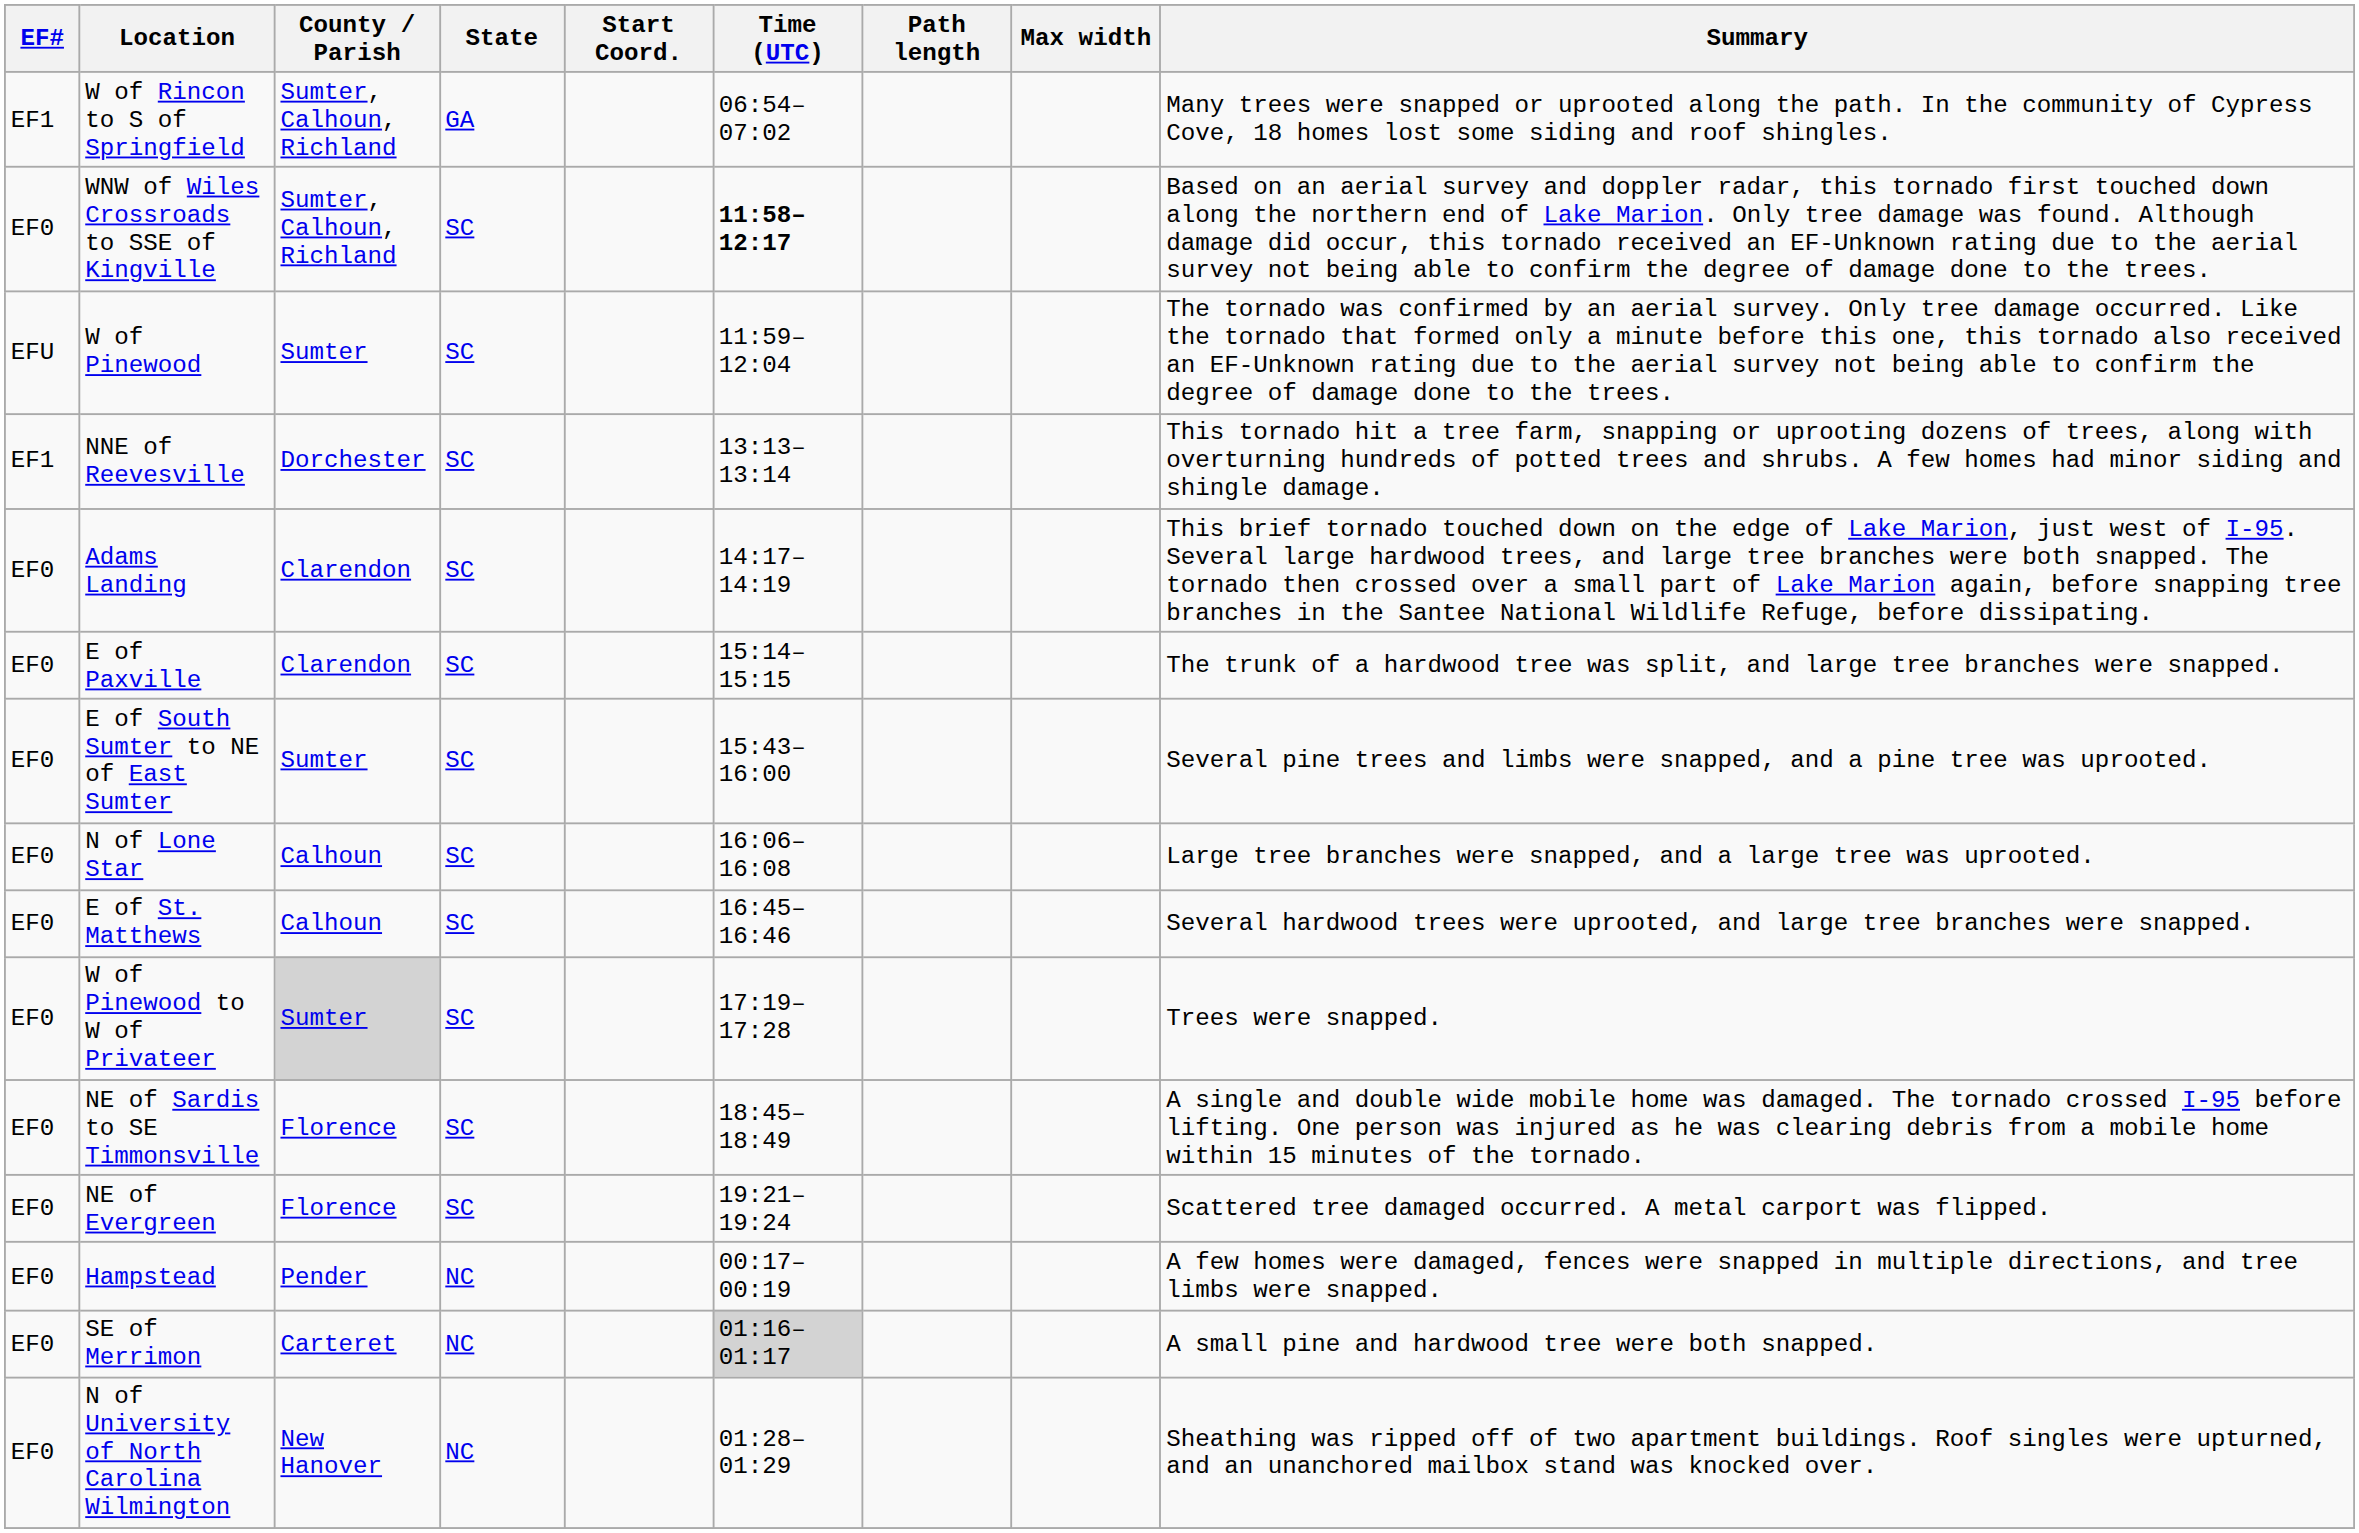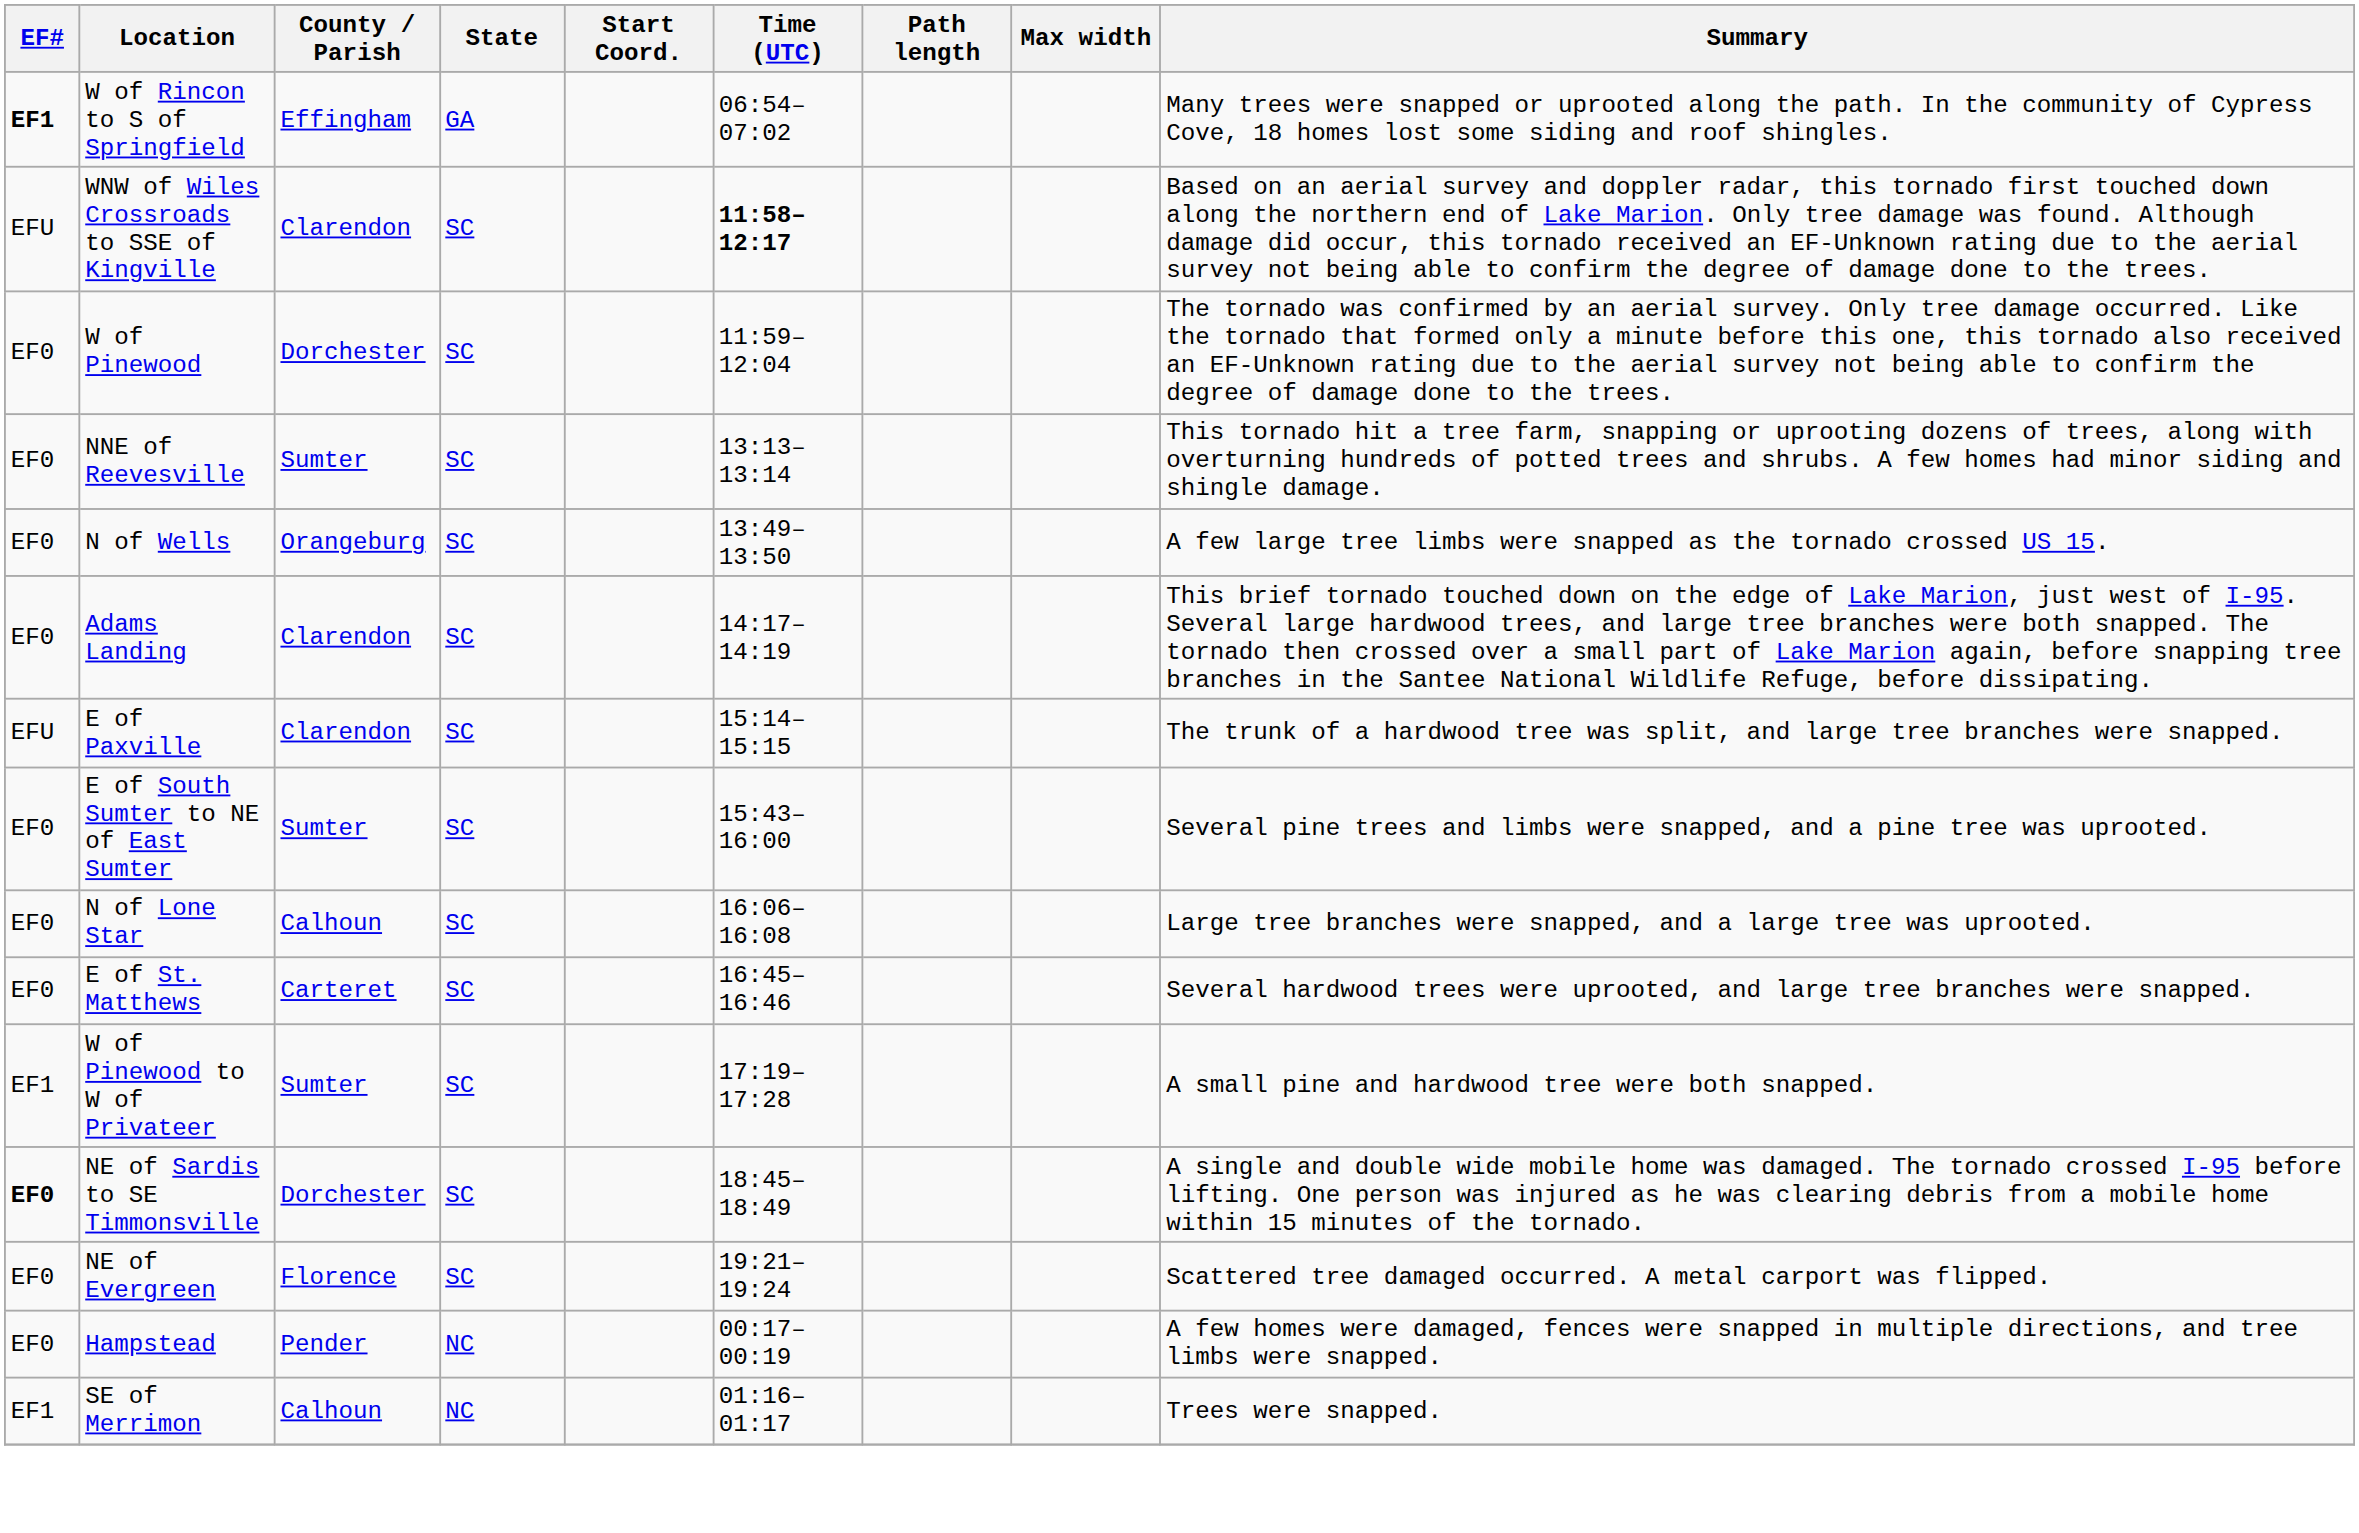(32, 120) normal -> (32, 120) bold
(339, 120) Sumter, Calhoun, Richland -> (346, 120) Effingham
(32, 229) EF0 -> (32, 229) EFU
(339, 229) Sumter, Calhoun, Richland -> (346, 229) Clarendon
(32, 352) EFU -> (32, 352) EF0
(324, 352) Sumter -> (353, 352) Dorchester
(32, 461) EF1 -> (32, 461) EF0
(353, 461) Dorchester -> (324, 461) Sumter
+ row: (158, 543)
(32, 666) EF0 -> (32, 733) EFU
(331, 923) Calhoun -> (339, 991) Carteret
(32, 1019) EF0 -> (32, 1086) EF1
(324, 1019) lightgrey background -> (324, 1086) no background
(1304, 1019) Trees were snapped. -> (1522, 1086) A small pine and hardwood tree were both snapped.
(32, 1128) normal -> (32, 1195) bold
(339, 1128) Florence -> (353, 1195) Dorchester
(32, 1344) EF0 -> (32, 1411) EF1
(339, 1344) Carteret -> (331, 1411) Calhoun
(762, 1344) lightgrey background -> (762, 1411) no background
(1522, 1344) A small pine and hardwood tree were both snapped. -> (1304, 1411) Trees were snapped.
- row: (158, 1453)
